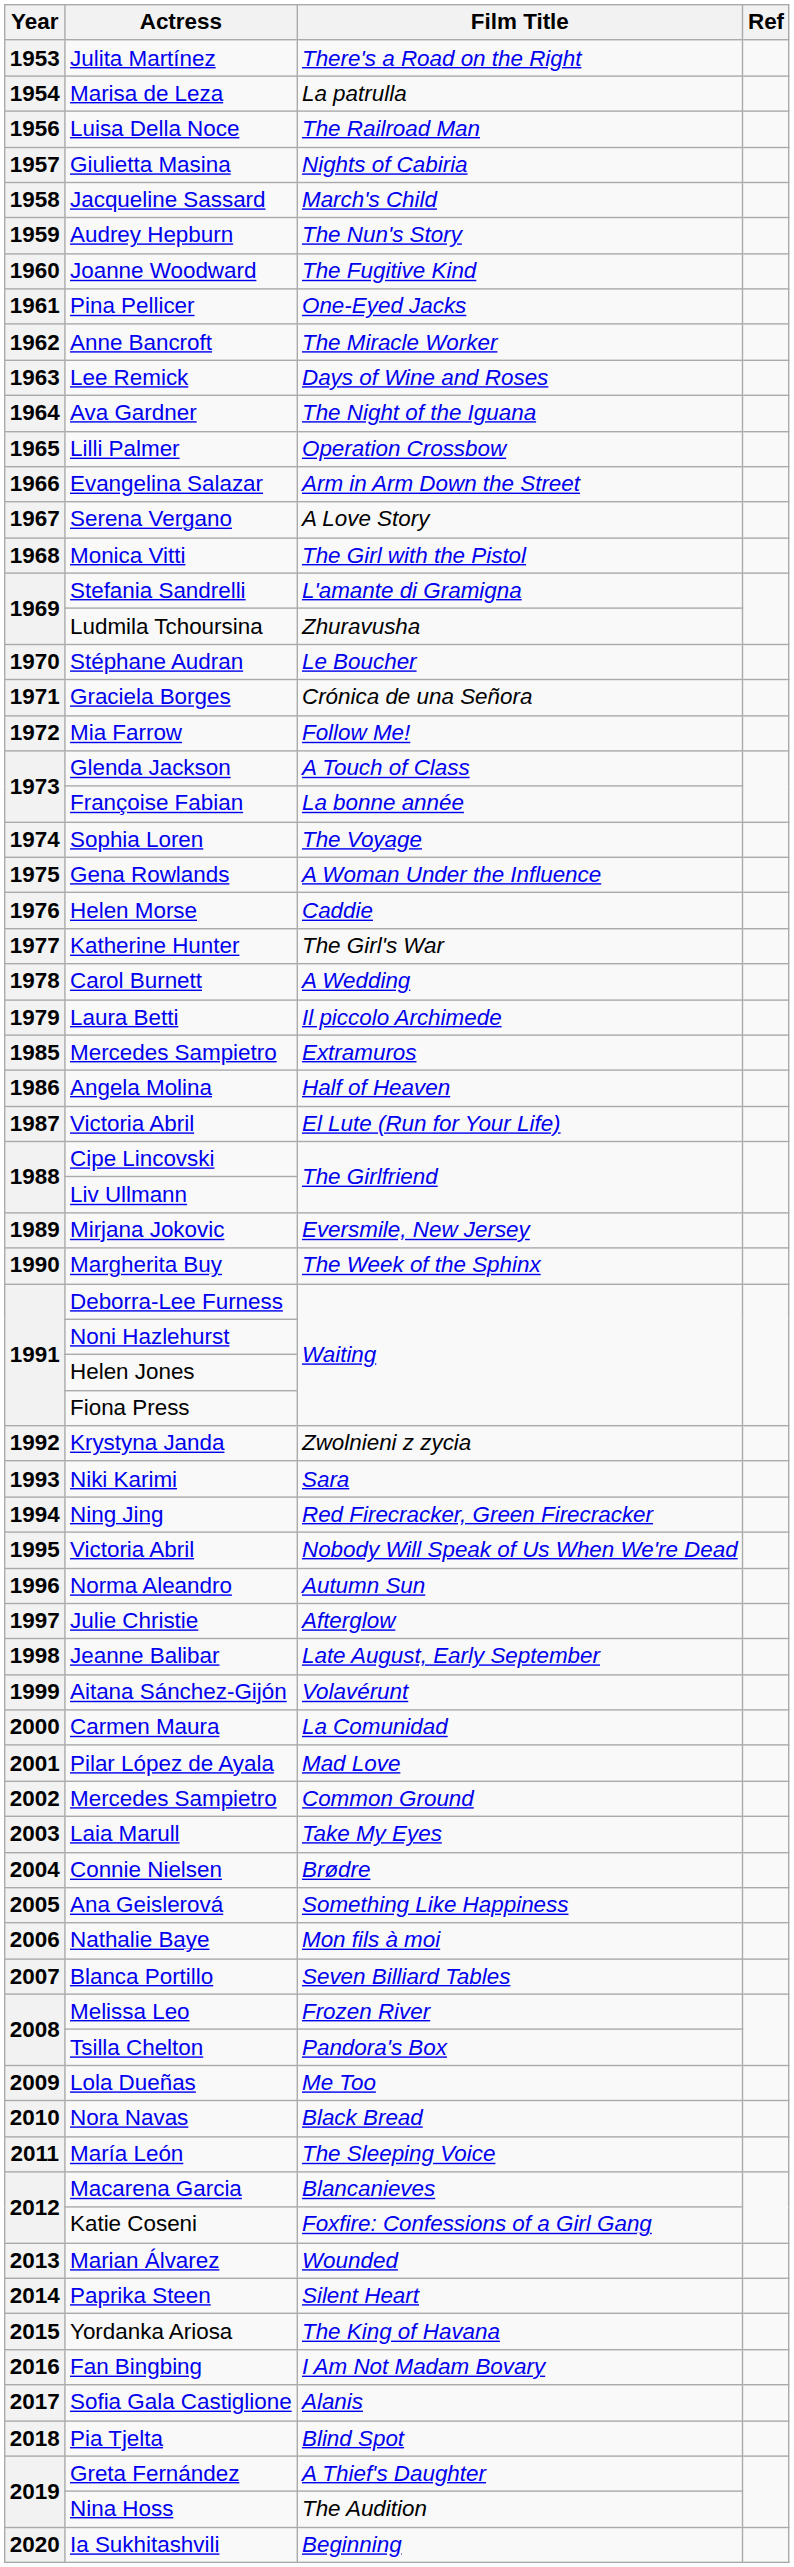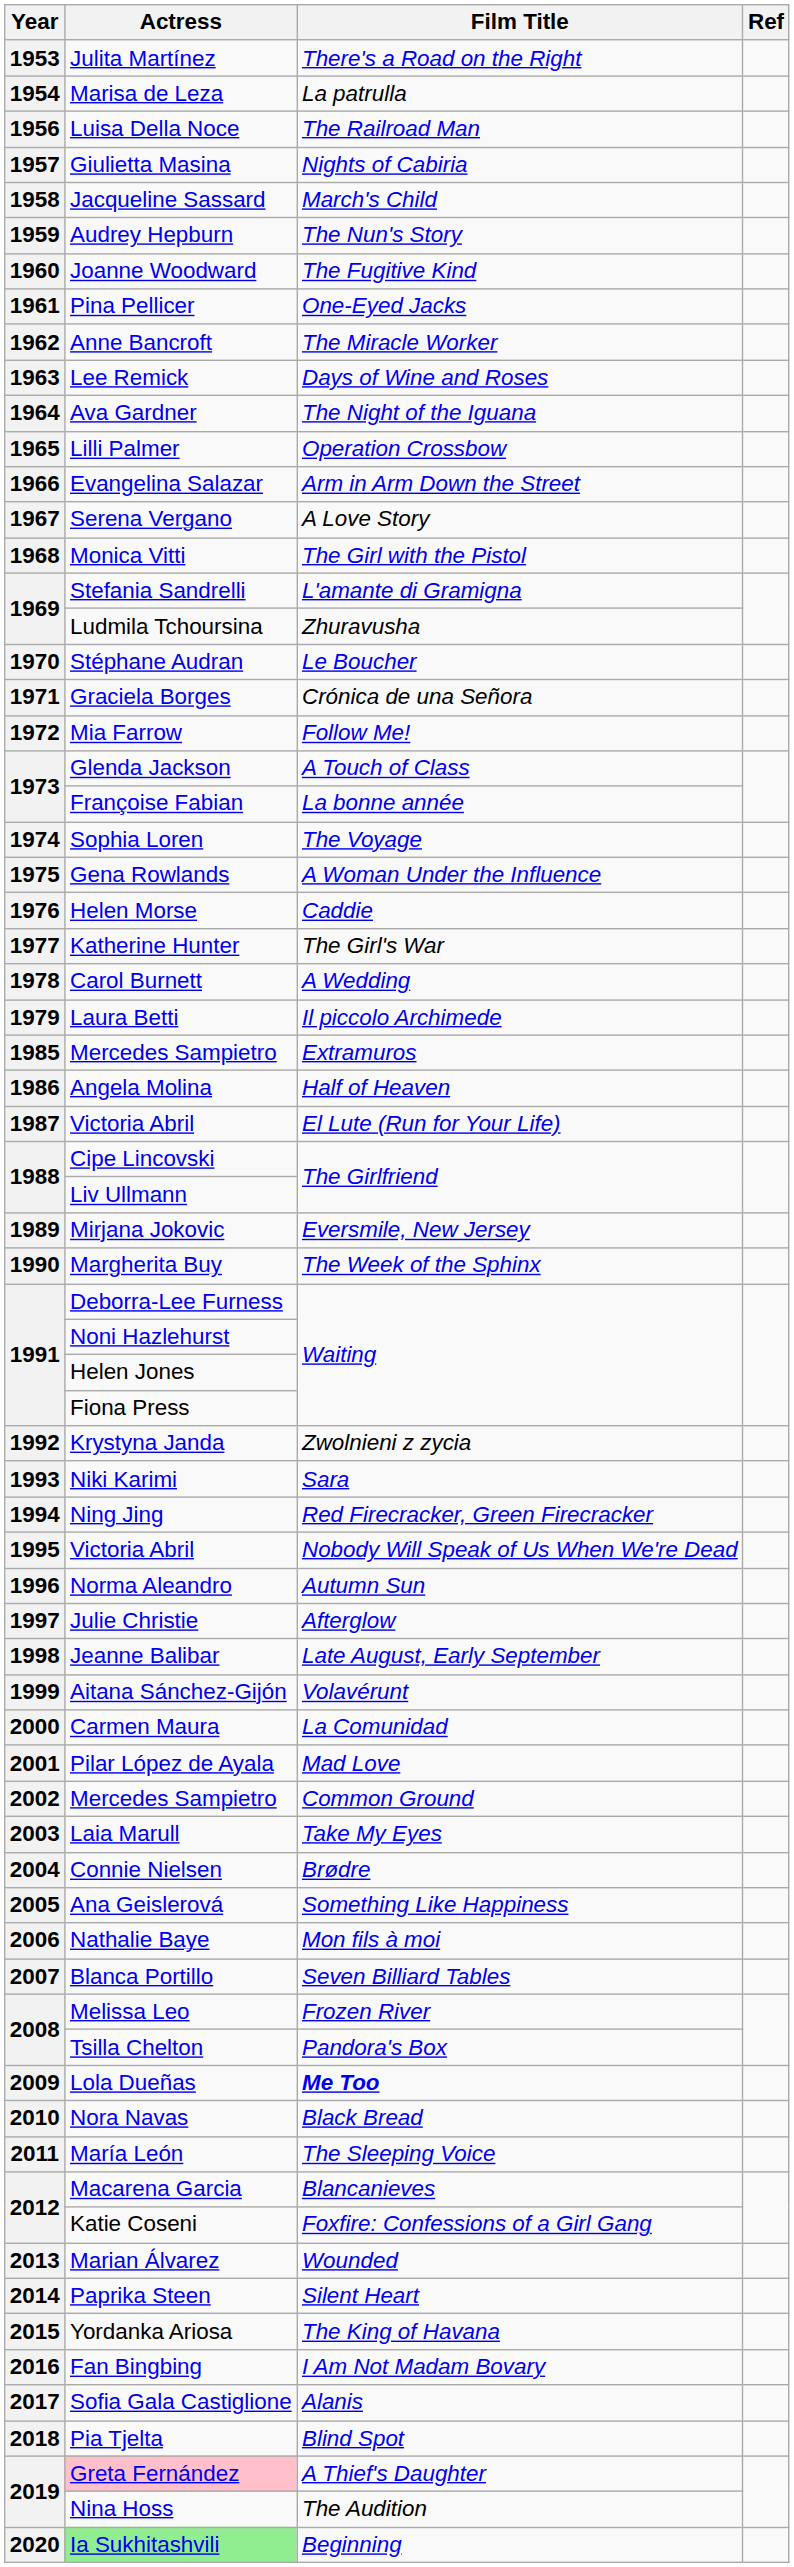(339, 2082) normal -> (341, 2082) bold
(155, 2473) no background -> (155, 2473) pink background
(145, 2544) no background -> (145, 2544) lightgreen background
